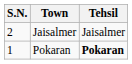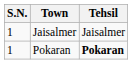(10, 31) 2 -> (10, 31) 1
